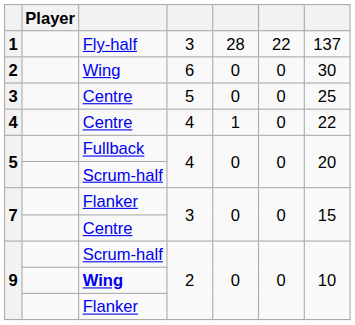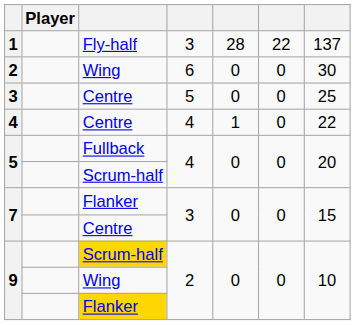(123, 254) no background -> (123, 254) gold background
(103, 280) bold -> (102, 280) normal
(110, 306) no background -> (110, 306) gold background
